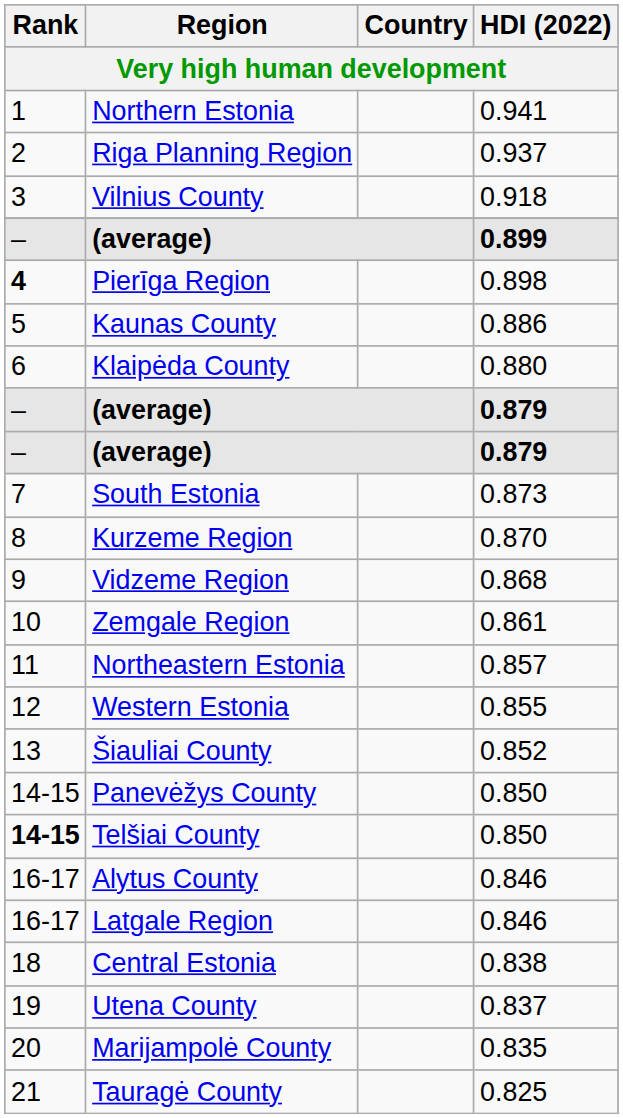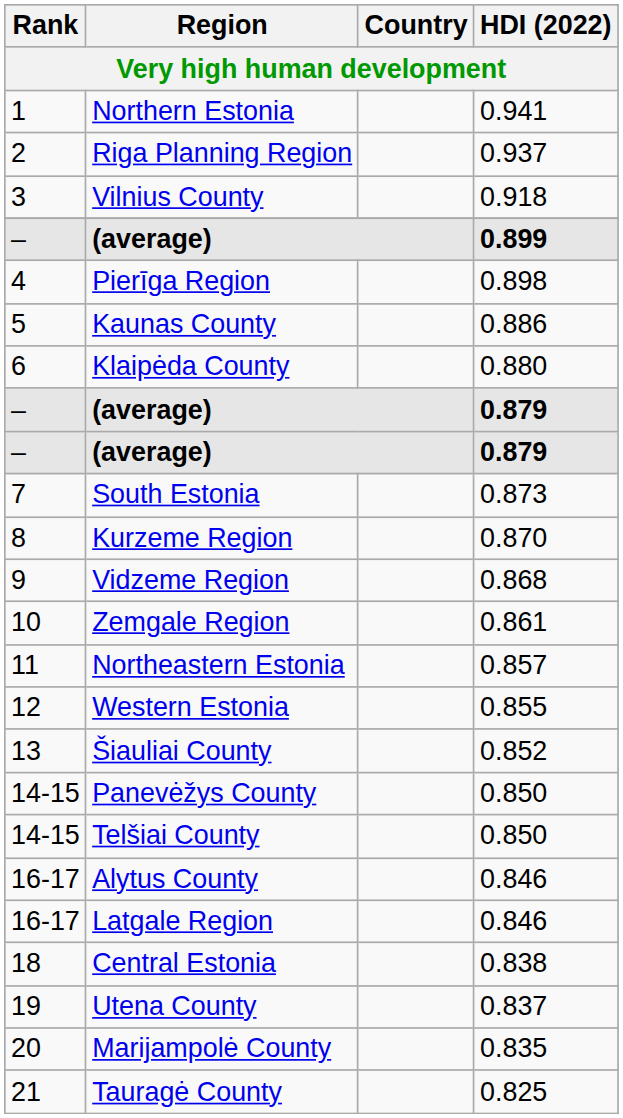(19, 281) bold -> (19, 281) normal
(45, 835) bold -> (45, 835) normal
